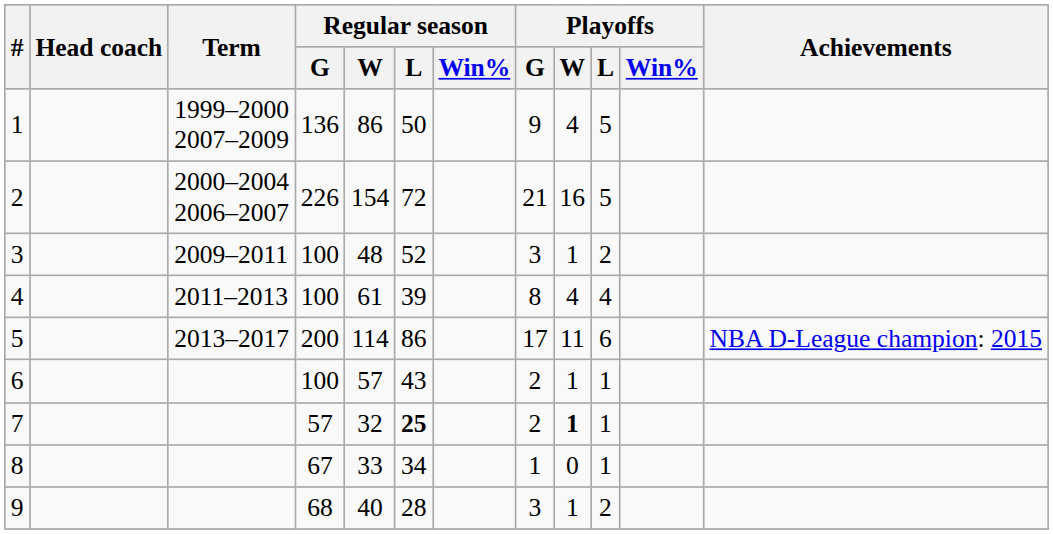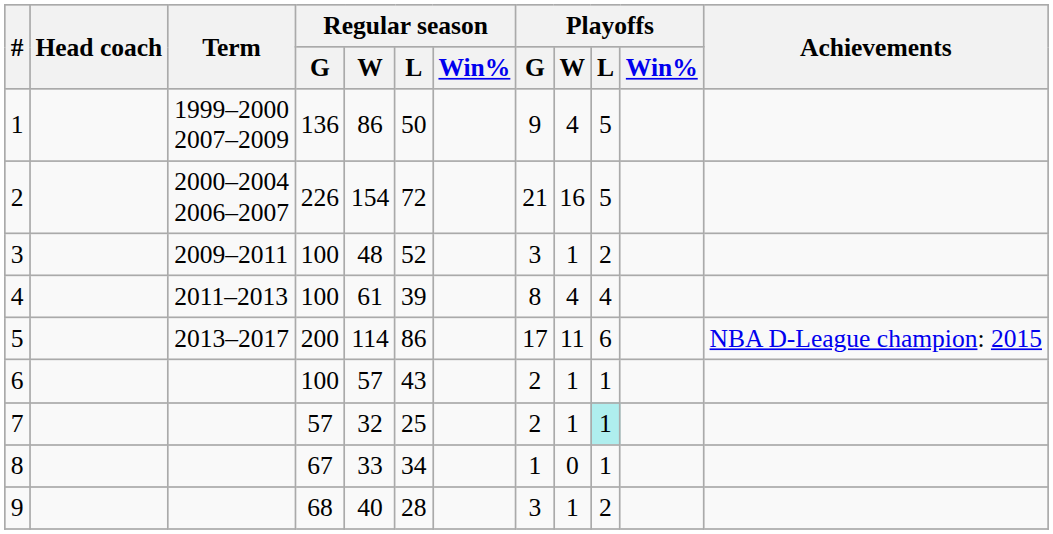(414, 423) bold -> (414, 423) normal
(572, 423) bold -> (572, 423) normal
(605, 423) no background -> (605, 423) paleturquoise background
